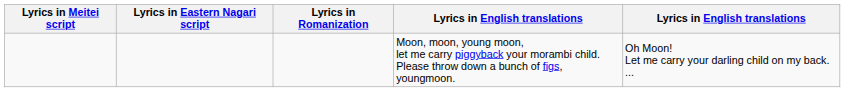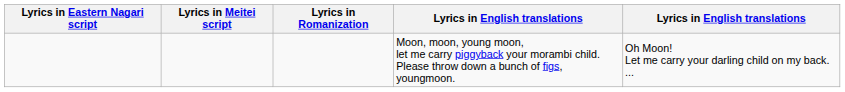columns swapped: (60, 19) <-> (195, 19)
